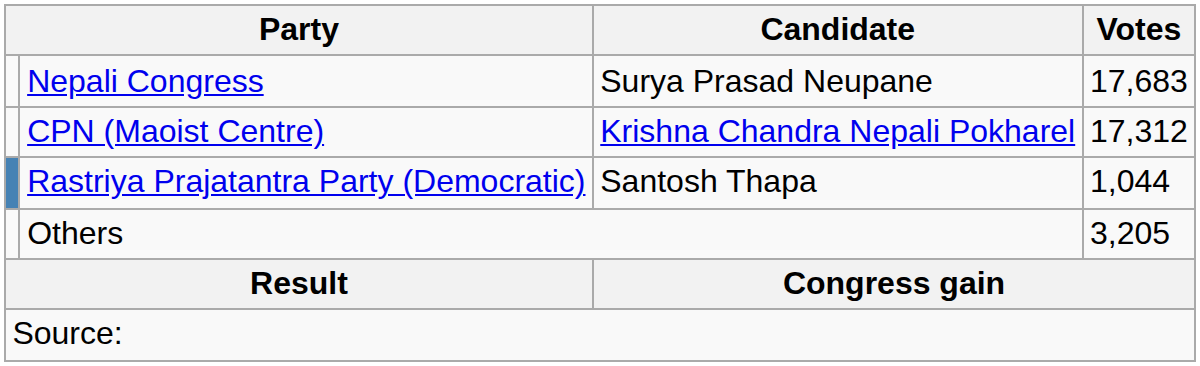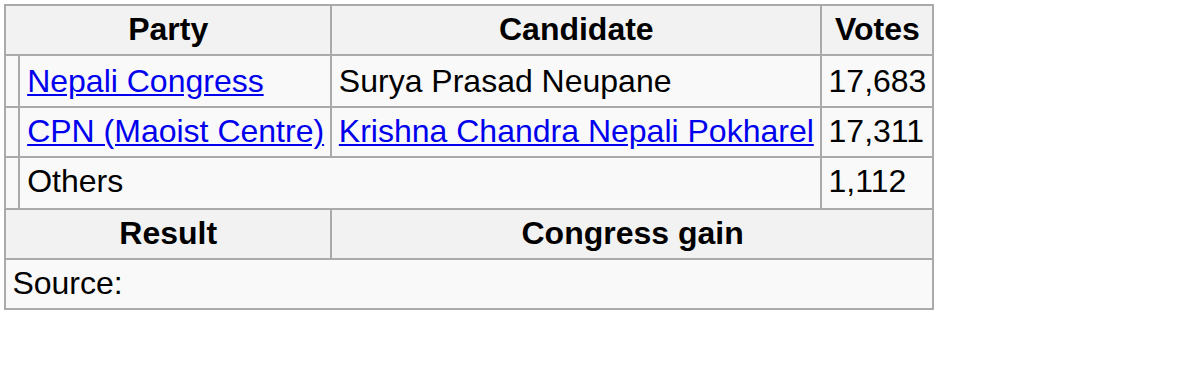(1139, 131) 17,312 -> (876, 131) 17,311
- row: (306, 182)
(1130, 232) 3,205 -> (867, 182) 1,112
